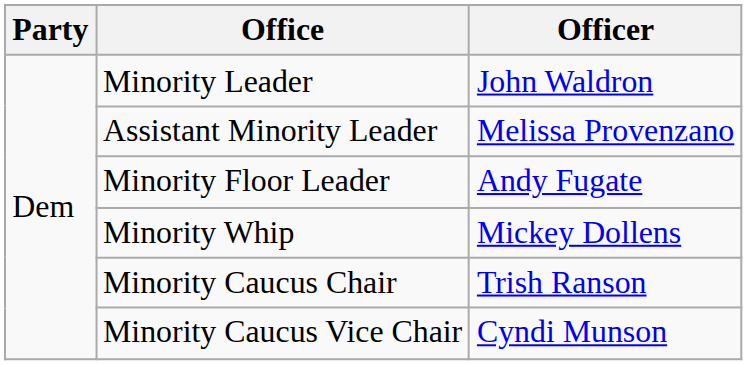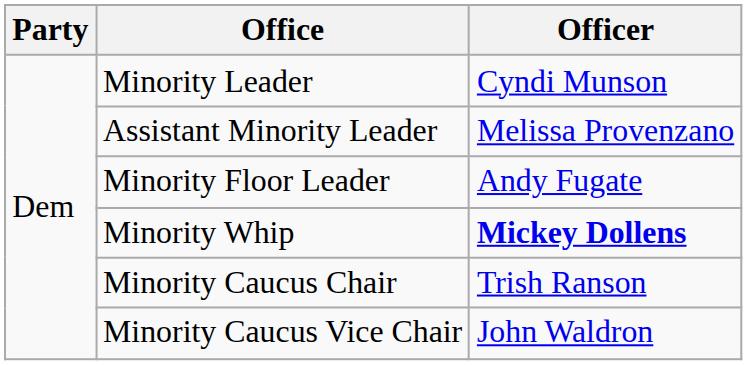(565, 80) John Waldron -> (572, 80) Cyndi Munson
(579, 231) normal -> (582, 231) bold
(572, 332) Cyndi Munson -> (565, 332) John Waldron
